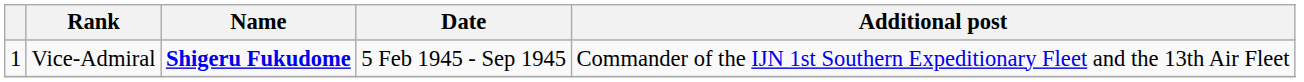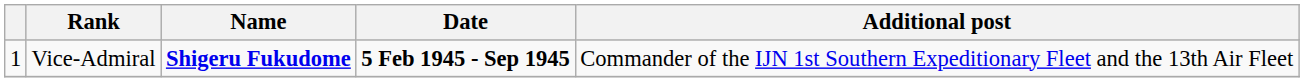(464, 58) normal -> (466, 58) bold
